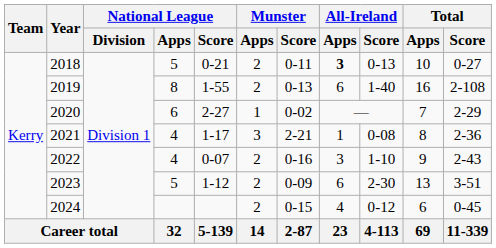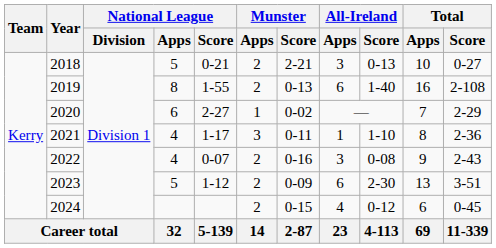(298, 64) 0-11 -> (298, 64) 2-21
(340, 64) bold -> (340, 64) normal
(298, 135) 2-21 -> (298, 135) 0-11
(381, 135) 0-08 -> (381, 135) 1-10
(381, 159) 1-10 -> (381, 159) 0-08
